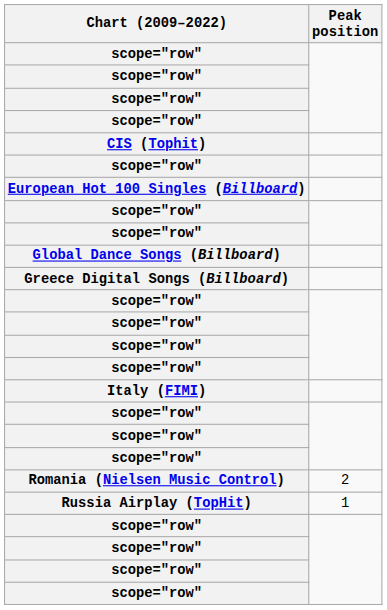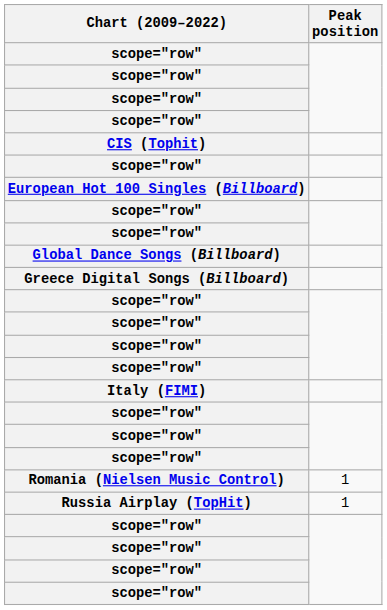(345, 481) 2 -> (345, 481) 1
